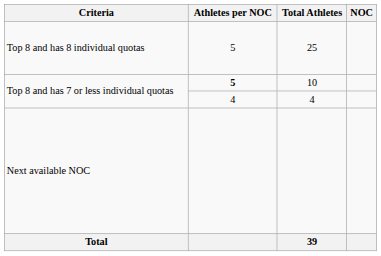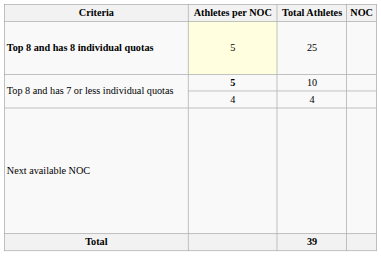(76, 48) normal -> (80, 48) bold
(233, 48) no background -> (233, 48) lightyellow background
